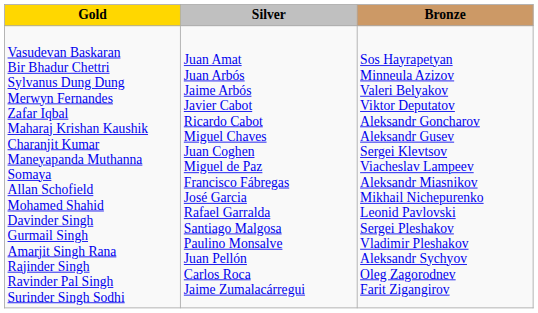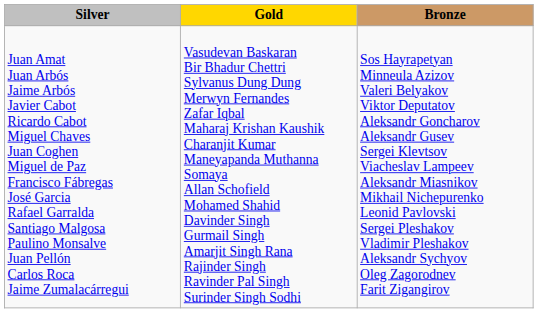columns swapped: (93, 15) <-> (269, 15)
